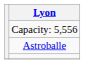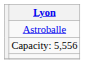(44, 29) Capacity: 5,556 -> (44, 29) Astroballe
(44, 45) Astroballe -> (44, 45) Capacity: 5,556
